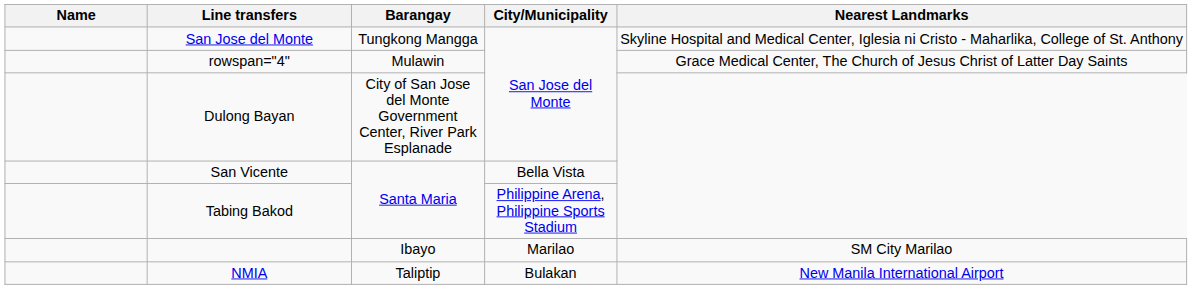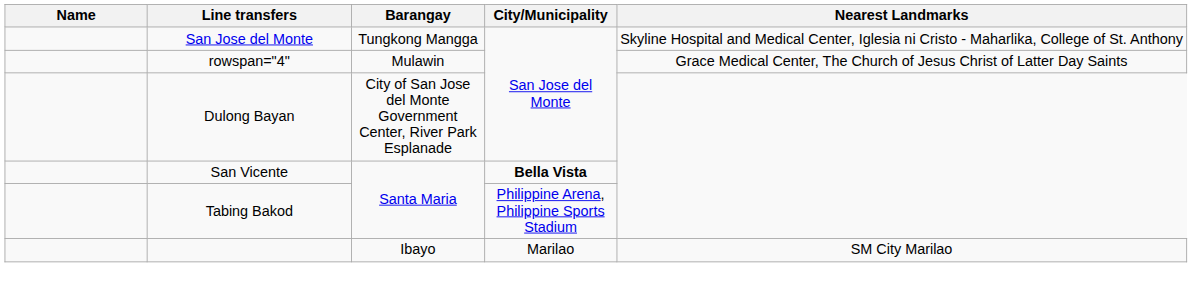(551, 172) normal -> (551, 172) bold
- row: (249, 272)
